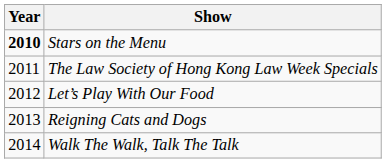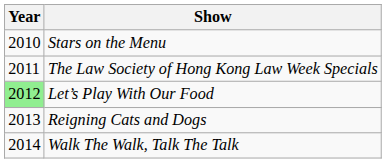(24, 42) bold -> (24, 42) normal
(24, 94) no background -> (24, 94) lightgreen background
